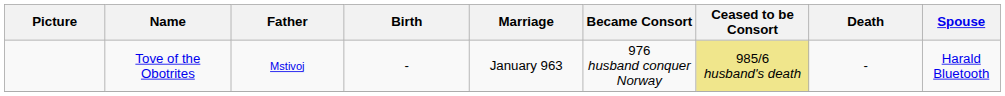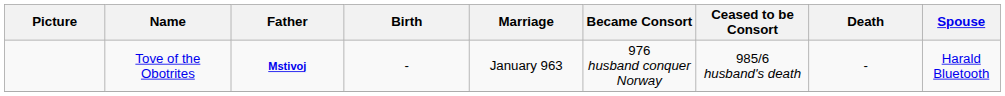(287, 66) normal -> (287, 65) bold
(752, 65) khaki background -> (752, 65) no background
